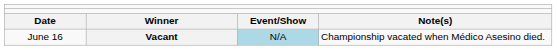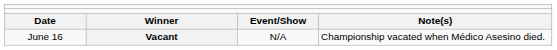(278, 37) lightblue background -> (278, 37) no background
